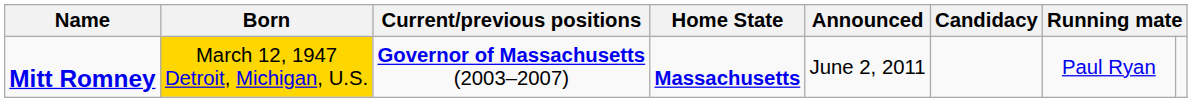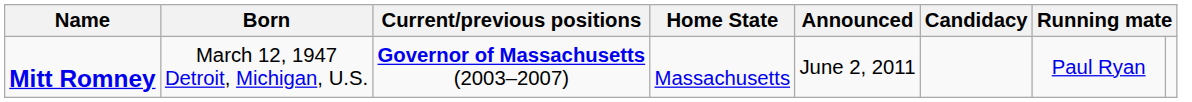(267, 66) gold background -> (267, 66) no background
(727, 78) bold -> (722, 78) normal
